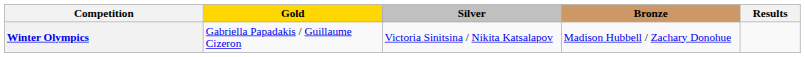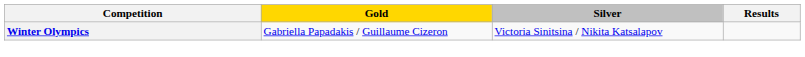- column: (651, 13)
